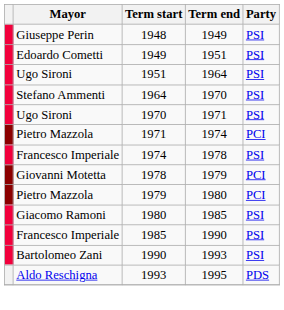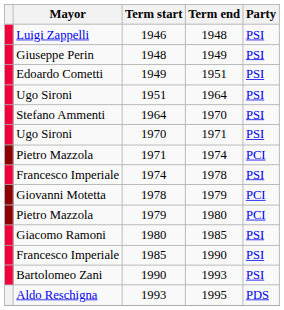+ row: (154, 34)
